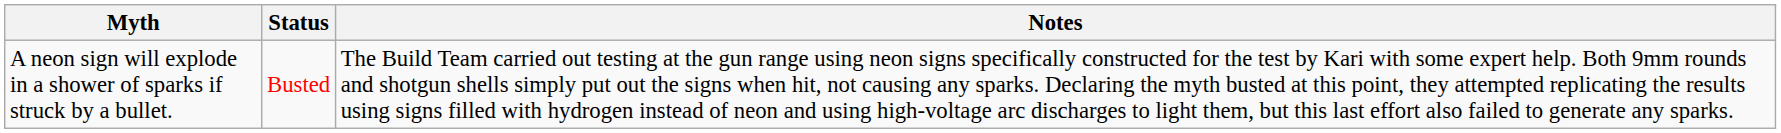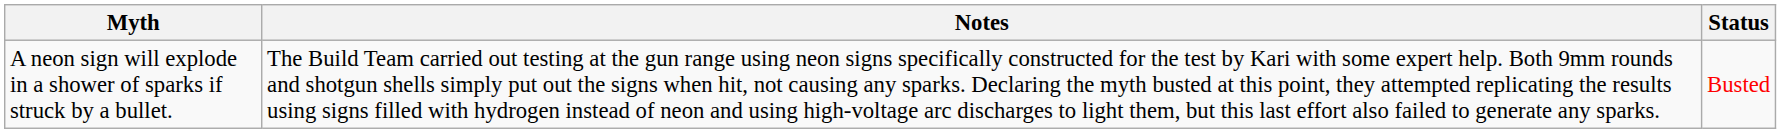columns swapped: (299, 22) <-> (1055, 22)
